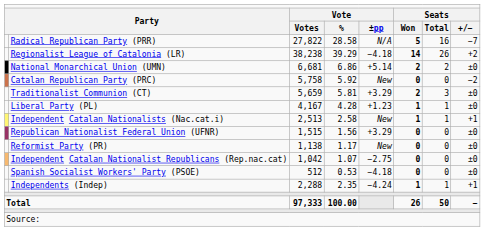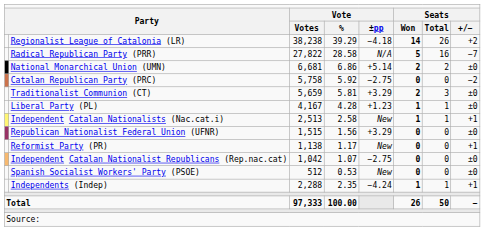rows swapped: (98, 54) <-> (83, 41)
(385, 80) New -> (380, 80) −2.75
(473, 146) ±0 -> (473, 146) +1
(380, 172) −4.18 -> (385, 172) New
